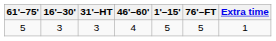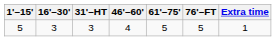columns swapped: (167, 12) <-> (23, 12)
